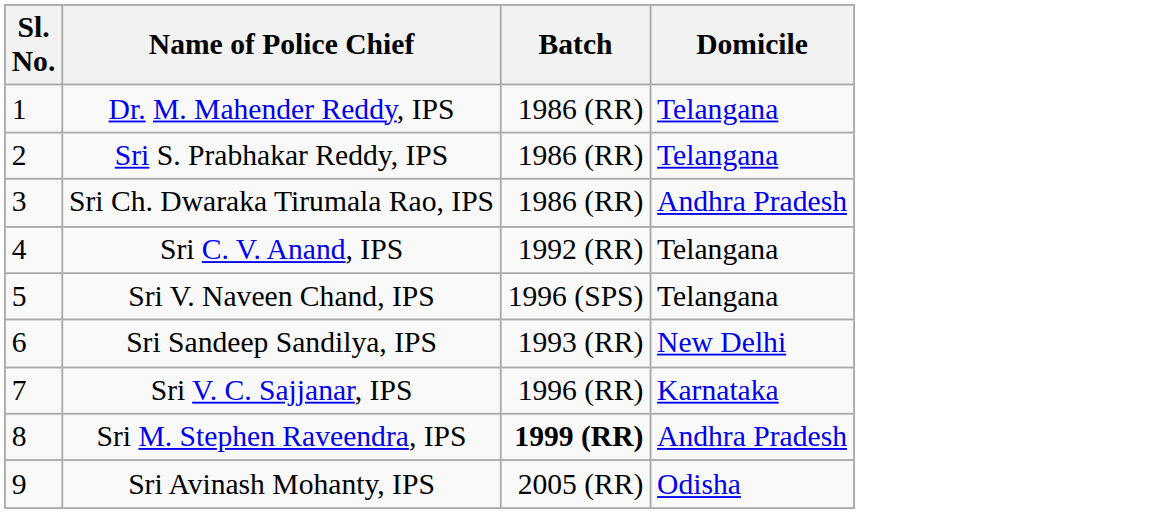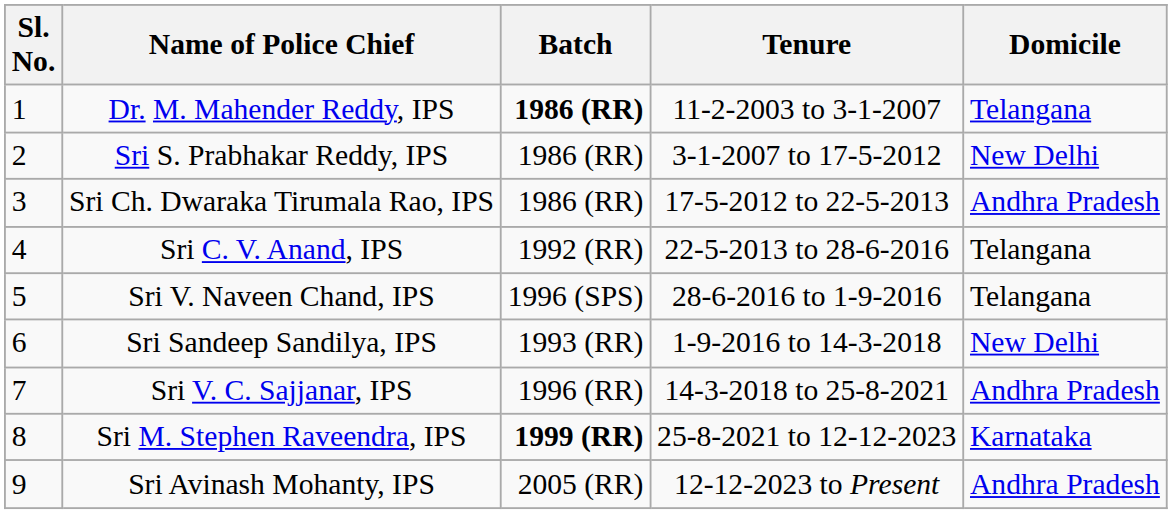+ column: (807, 44)
(581, 108) normal -> (579, 108) bold
(718, 155) Telangana -> (1035, 155) New Delhi
(718, 389) Karnataka -> (1065, 389) Andhra Pradesh
(752, 436) Andhra Pradesh -> (1031, 436) Karnataka
(699, 483) Odisha -> (1065, 483) Andhra Pradesh
